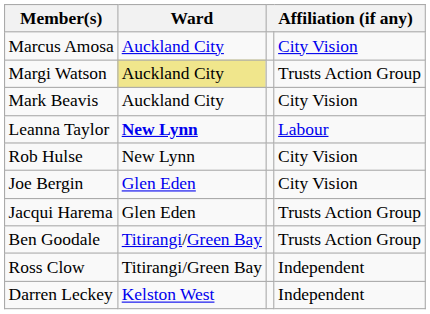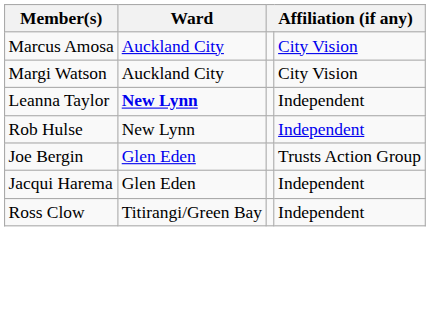(173, 73) khaki background -> (173, 73) no background
(350, 73) Trusts Action Group -> (318, 73) City Vision
- row: (53, 101)
(303, 128) Labour -> (321, 101) Independent
(318, 156) City Vision -> (321, 128) Independent
(318, 184) City Vision -> (350, 156) Trusts Action Group
(350, 211) Trusts Action Group -> (321, 184) Independent
- row: (54, 239)
- row: (61, 294)
